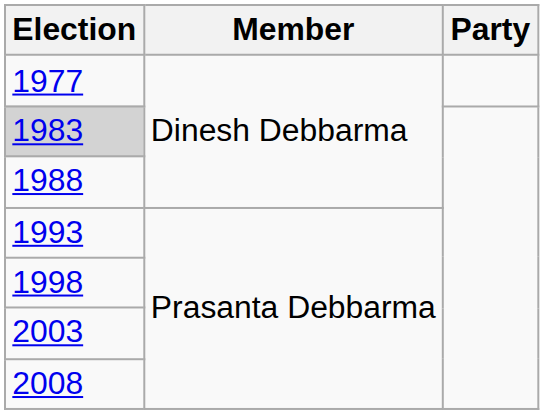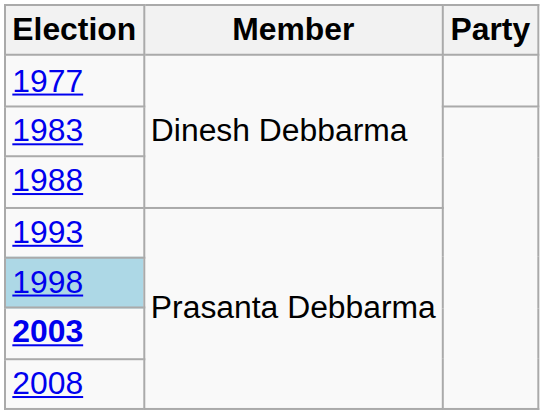(48, 130) lightgrey background -> (48, 130) no background
(48, 282) no background -> (48, 282) lightblue background
(48, 332) normal -> (48, 332) bold
